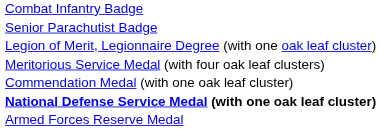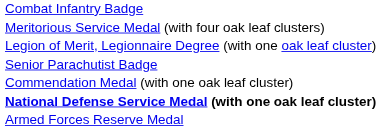(77, 27) Senior Parachutist Badge -> (161, 27) Meritorious Service Medal (with four oak leaf clusters)
(161, 64) Meritorious Service Medal (with four oak leaf clusters) -> (77, 64) Senior Parachutist Badge
